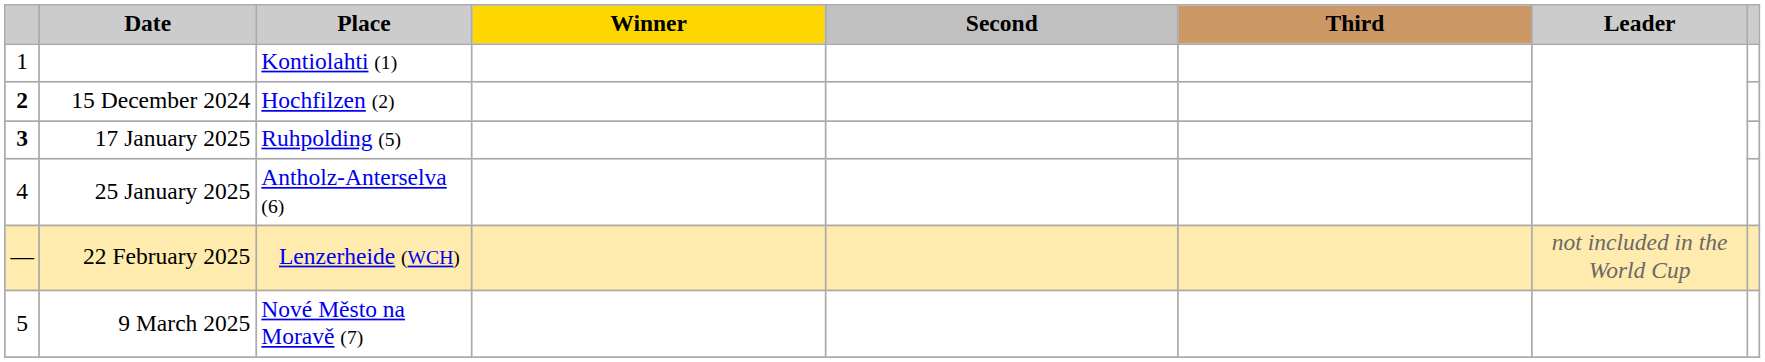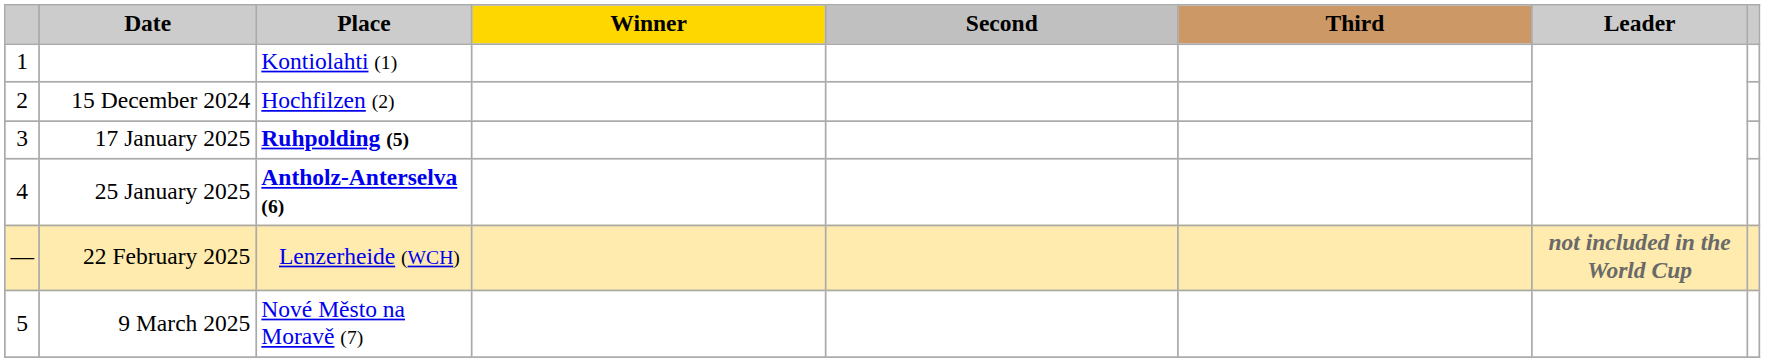(22, 100) bold -> (22, 100) normal
(22, 138) bold -> (22, 138) normal
(331, 138) normal -> (335, 138) bold
(354, 190) normal -> (359, 191) bold
(1640, 256) normal -> (1640, 256) bold
